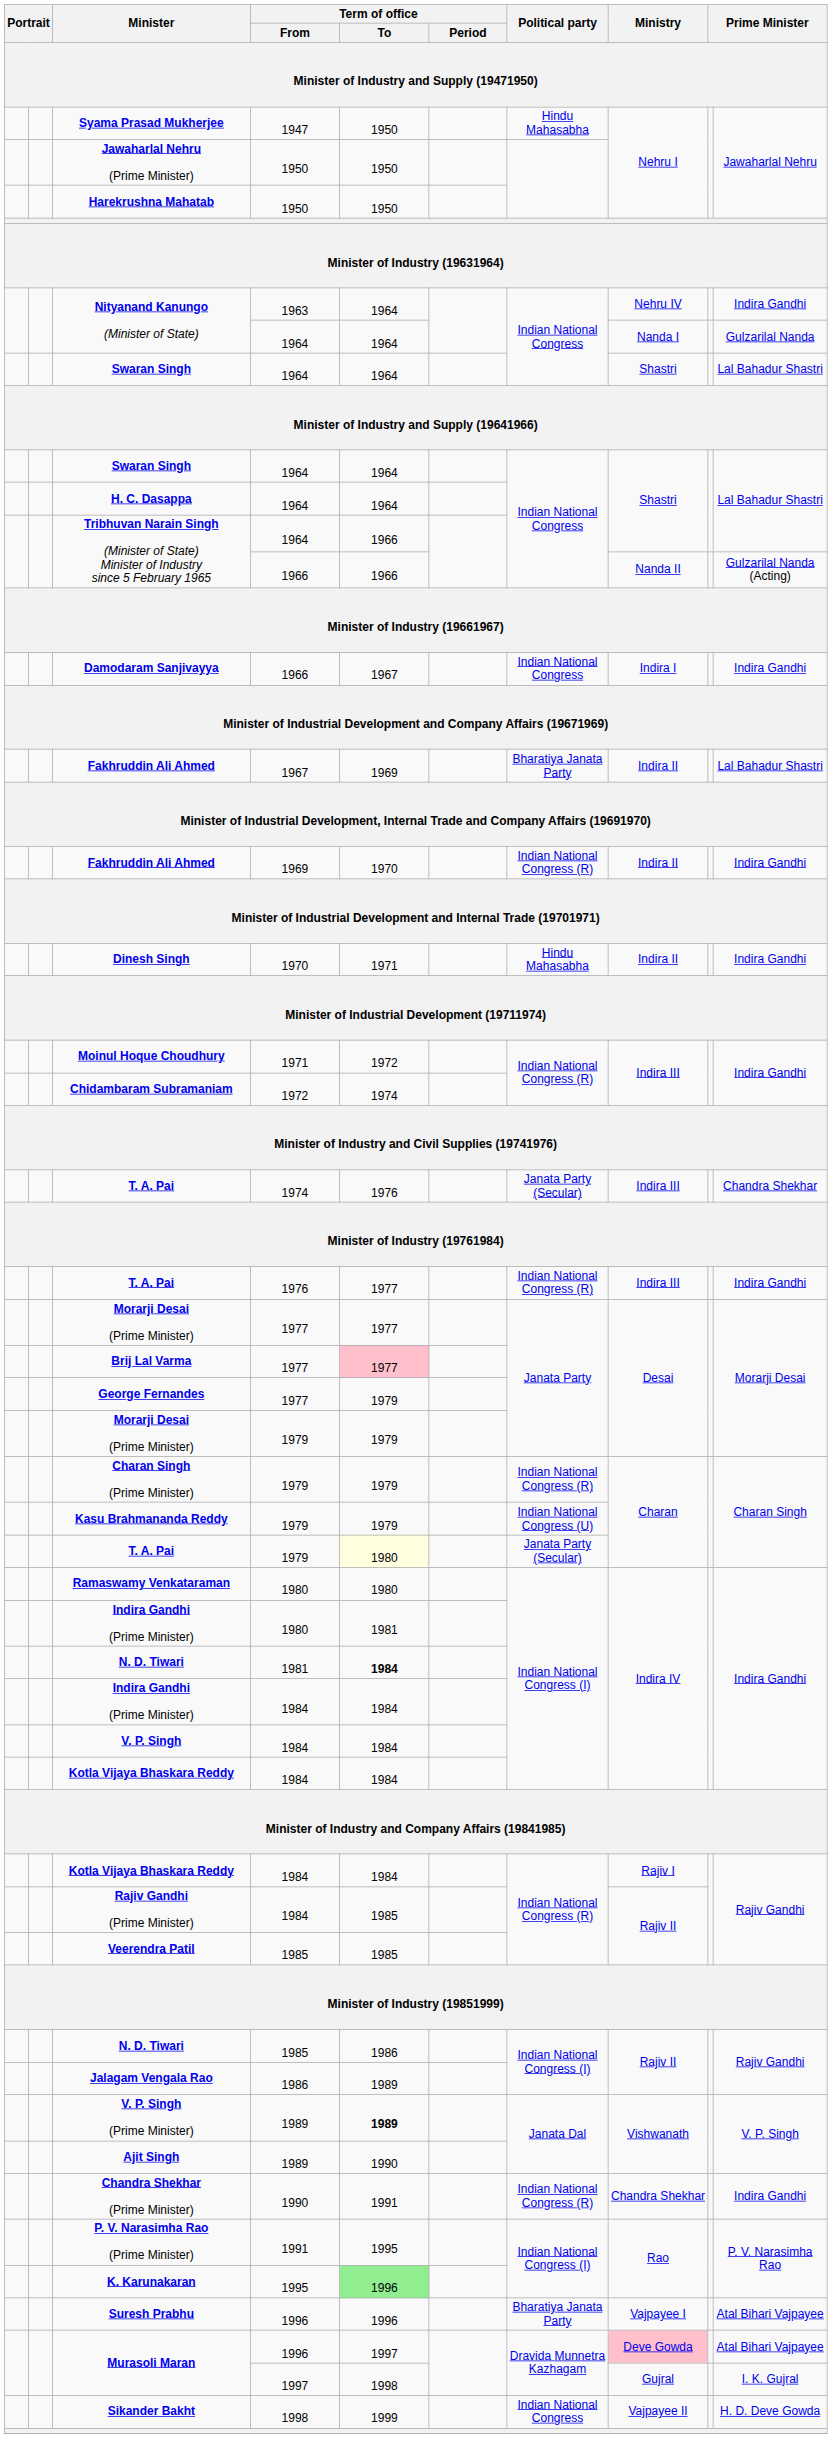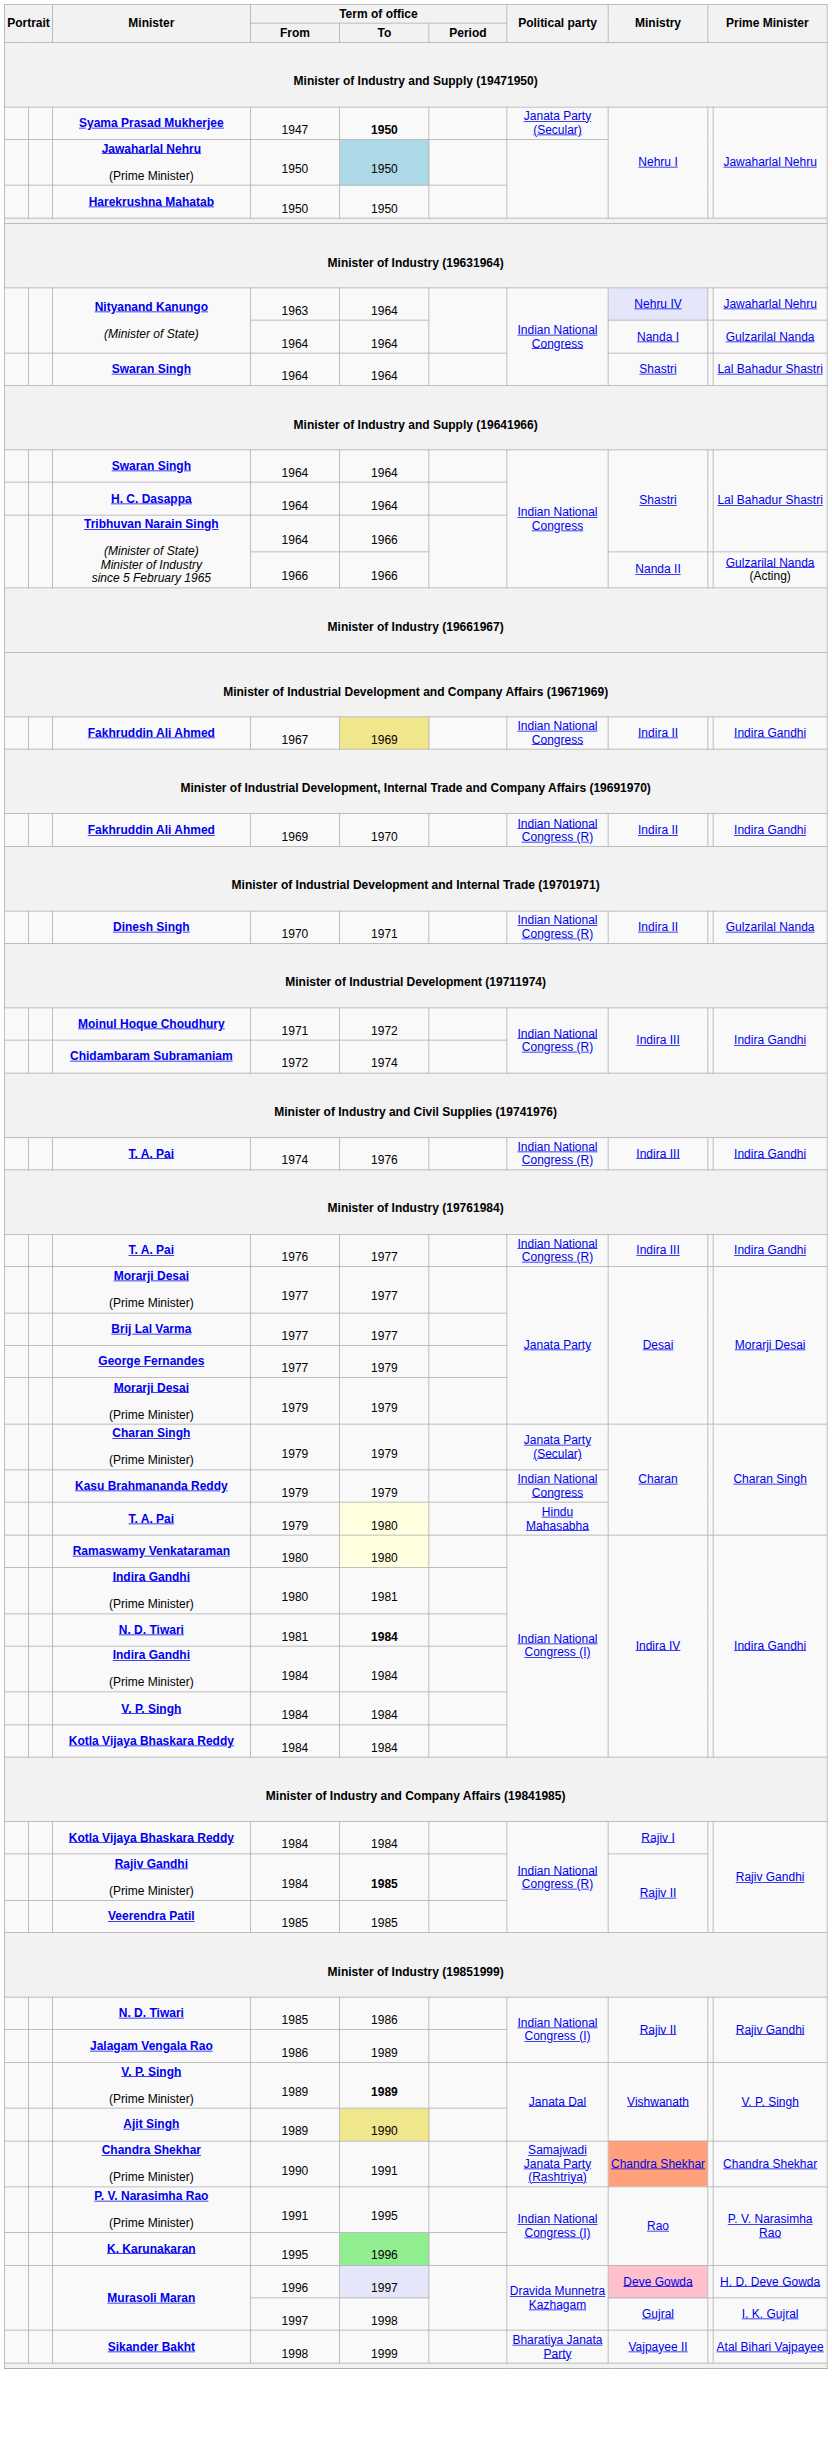(384, 130) normal -> (384, 130) bold
(557, 123) Hindu Mahasabha -> (557, 123) Janata Party (Secular)
(384, 169) no background -> (384, 169) lightblue background
(658, 304) no background -> (658, 304) lavender background
(770, 304) Indira Gandhi -> (770, 304) Jawaharlal Nehru
- row: (151, 668)
(384, 772) no background -> (384, 740) khaki background
(557, 765) Bharatiya Janata Party -> (557, 733) Indian National Congress
(770, 765) Lal Bahadur Shastri -> (770, 733) Indira Gandhi
(557, 959) Hindu Mahasabha -> (557, 927) Indian National Congress (R)
(770, 959) Indira Gandhi -> (770, 927) Gulzarilal Nanda
(557, 1186) Janata Party (Secular) -> (557, 1153) Indian National Congress (R)
(770, 1186) Chandra Shekhar -> (770, 1153) Indira Gandhi
(384, 1368) pink background -> (384, 1335) no background
(557, 1479) Indian National Congress (R) -> (557, 1447) Janata Party (Secular)
(557, 1518) Indian National Congress (U) -> (557, 1486) Indian National Congress
(557, 1551) Janata Party (Secular) -> (557, 1518) Hindu Mahasabha
(384, 1590) no background -> (384, 1558) lightyellow background
(384, 1916) normal -> (384, 1884) bold
(384, 2163) no background -> (384, 2131) khaki background
(557, 2196) Indian National Congress (R) -> (557, 2163) Samajwadi Janata Party (Rashtriya)
(658, 2196) no background -> (658, 2163) lightsalmon background
(770, 2196) Indira Gandhi -> (770, 2163) Chandra Shekhar
- row: (151, 2314)
(384, 2353) no background -> (384, 2288) lavender background
(770, 2346) Atal Bihari Vajpayee -> (770, 2281) H. D. Deve Gowda
(557, 2411) Indian National Congress -> (557, 2346) Bharatiya Janata Party
(770, 2411) H. D. Deve Gowda -> (770, 2346) Atal Bihari Vajpayee
